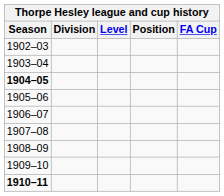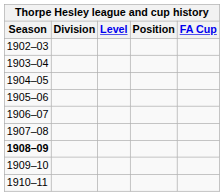(28, 81) bold -> (28, 81) normal
(28, 149) normal -> (28, 149) bold
(27, 183) bold -> (27, 183) normal
